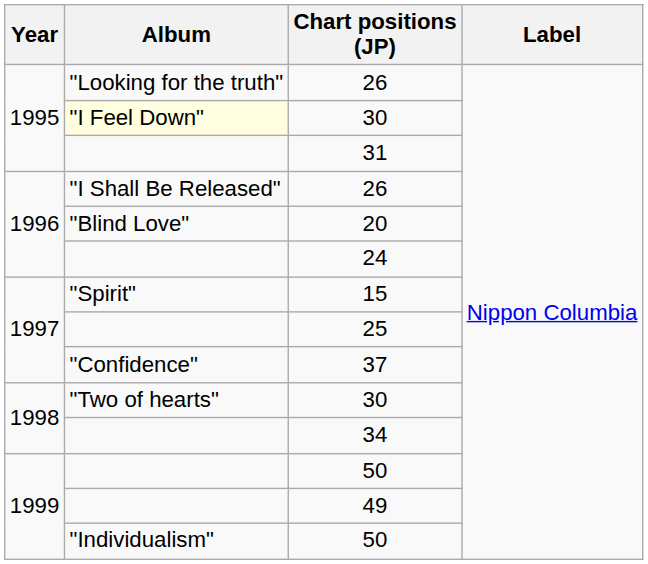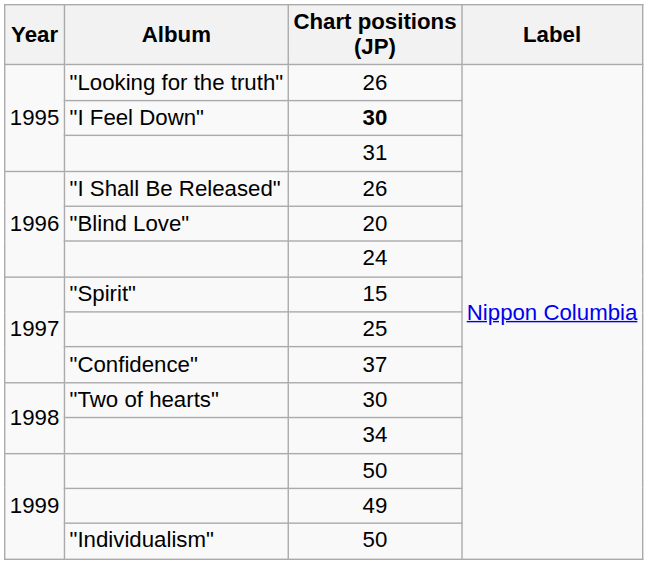(137, 117) lightyellow background -> (137, 117) no background
(375, 117) normal -> (375, 117) bold
